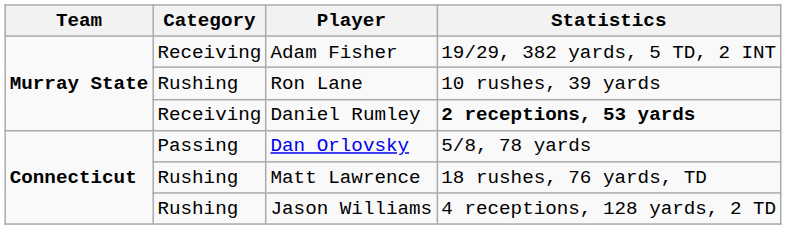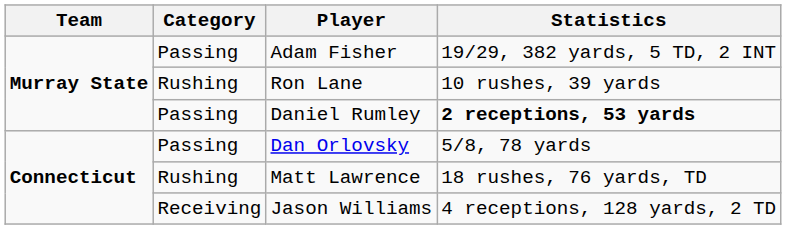(209, 52) Receiving -> (198, 52) Passing
(209, 115) Receiving -> (198, 115) Passing
(198, 209) Rushing -> (209, 209) Receiving
